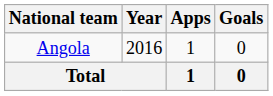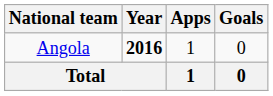(144, 47) normal -> (144, 47) bold
